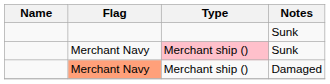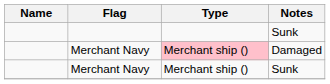(285, 50) Sunk -> (297, 50) Damaged
(110, 69) lightsalmon background -> (110, 69) no background
(297, 69) Damaged -> (285, 69) Sunk
